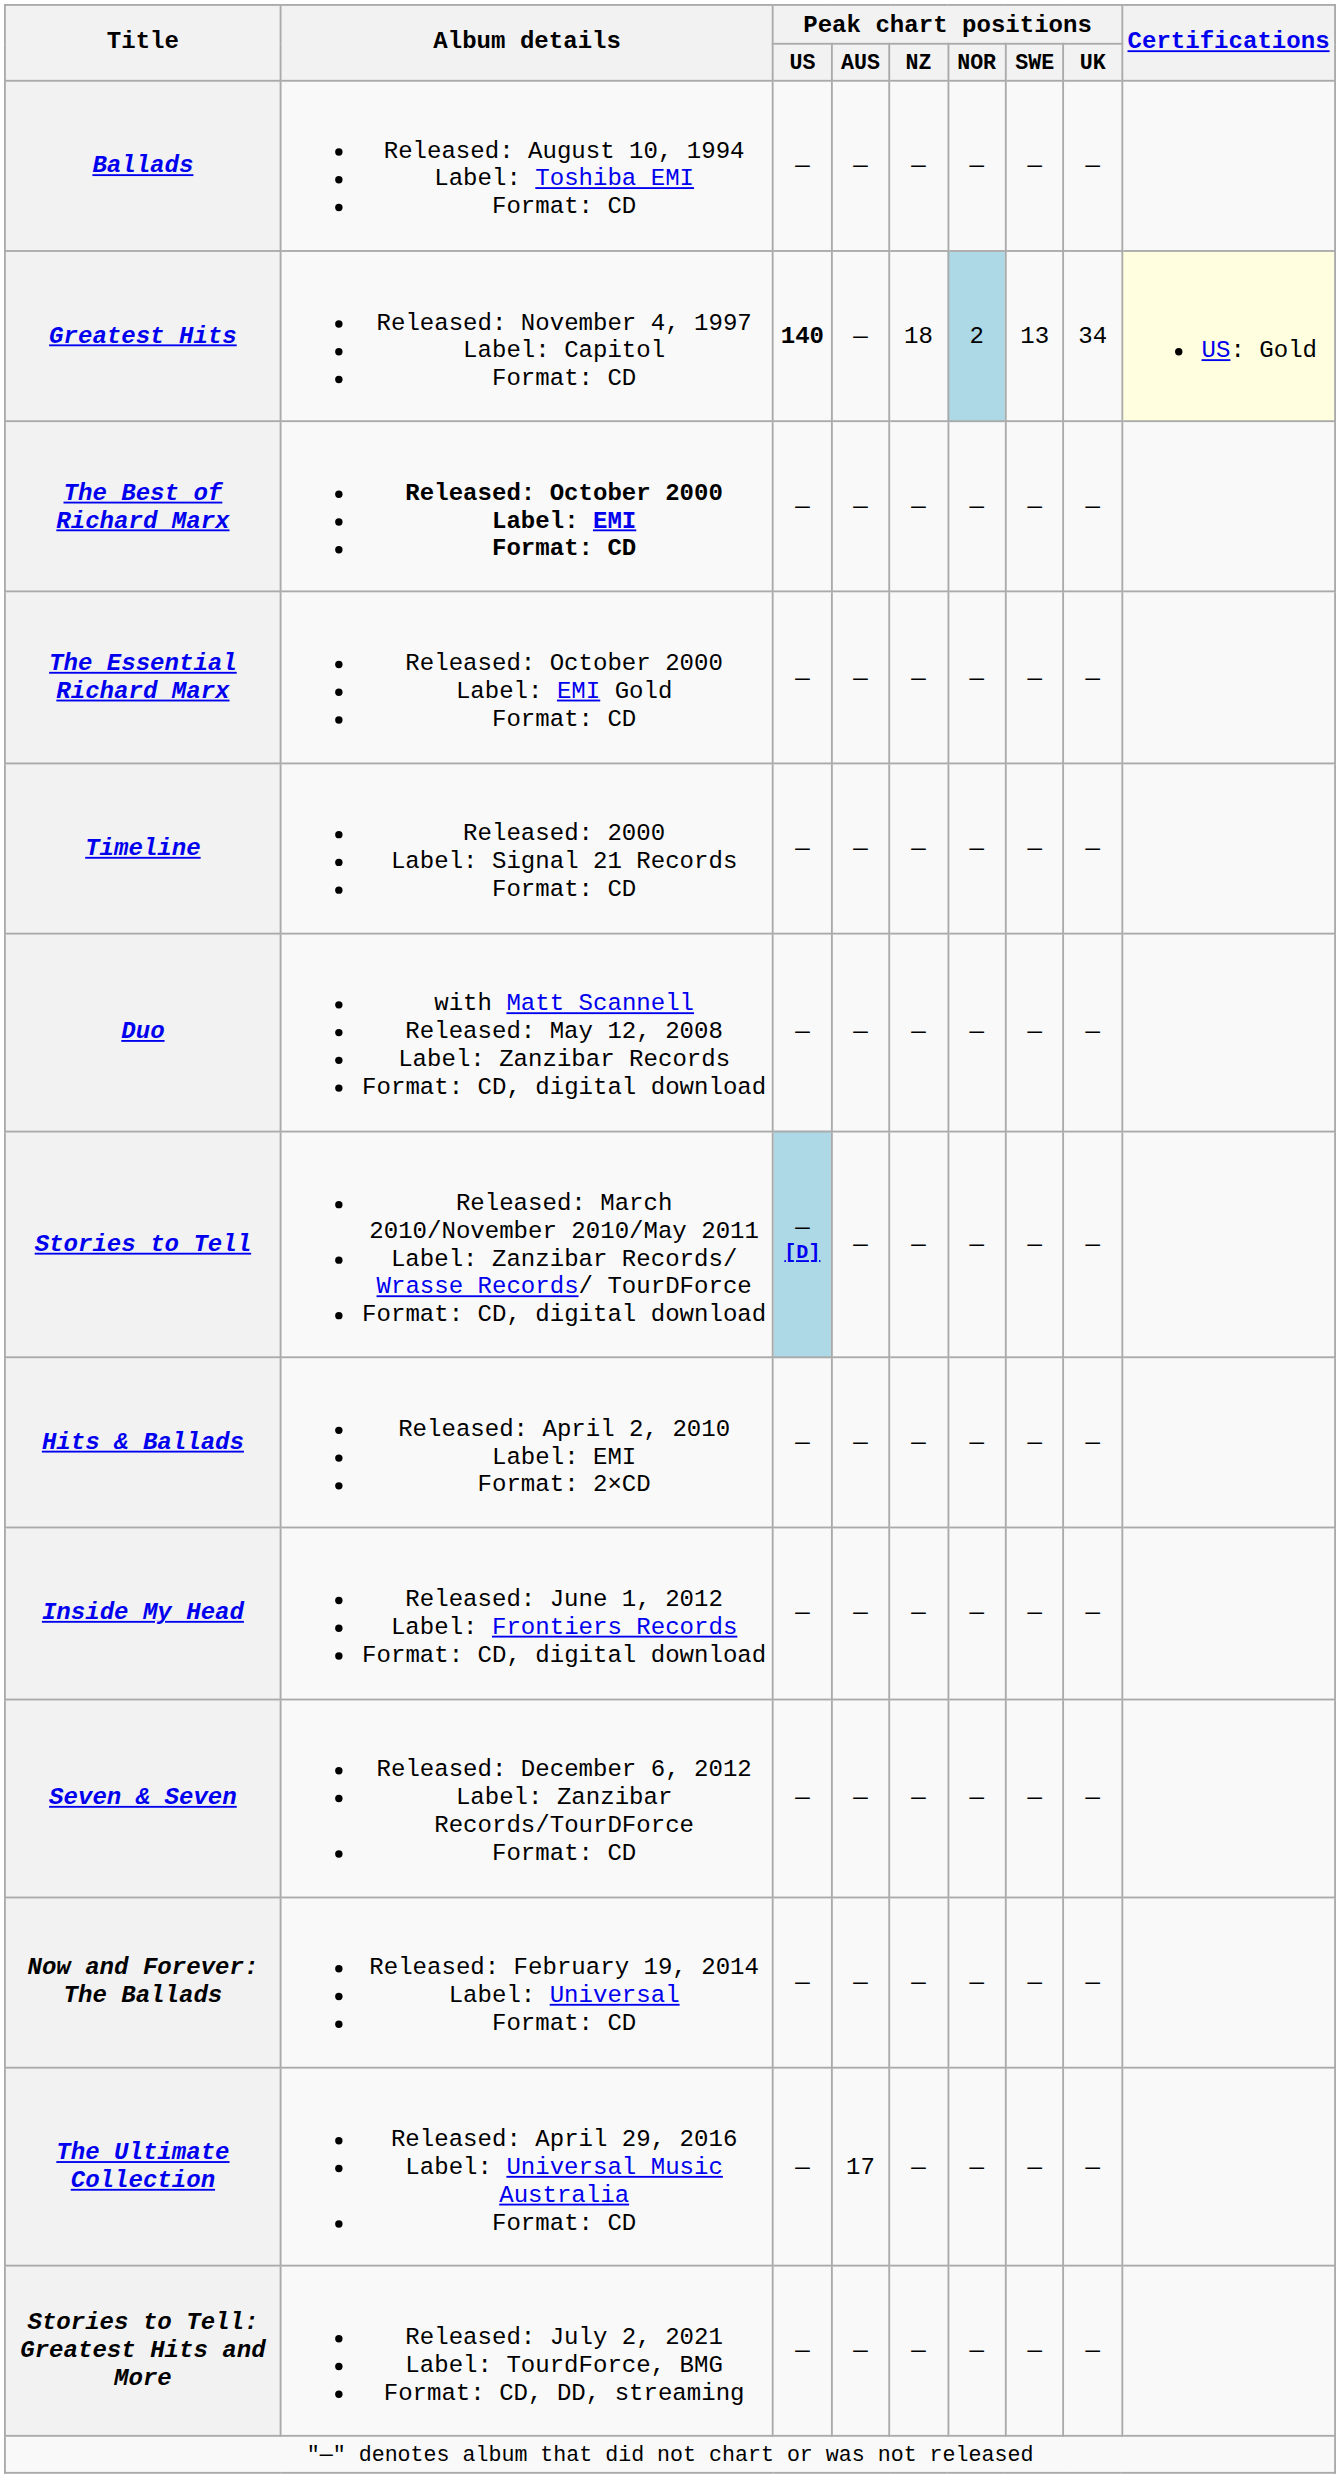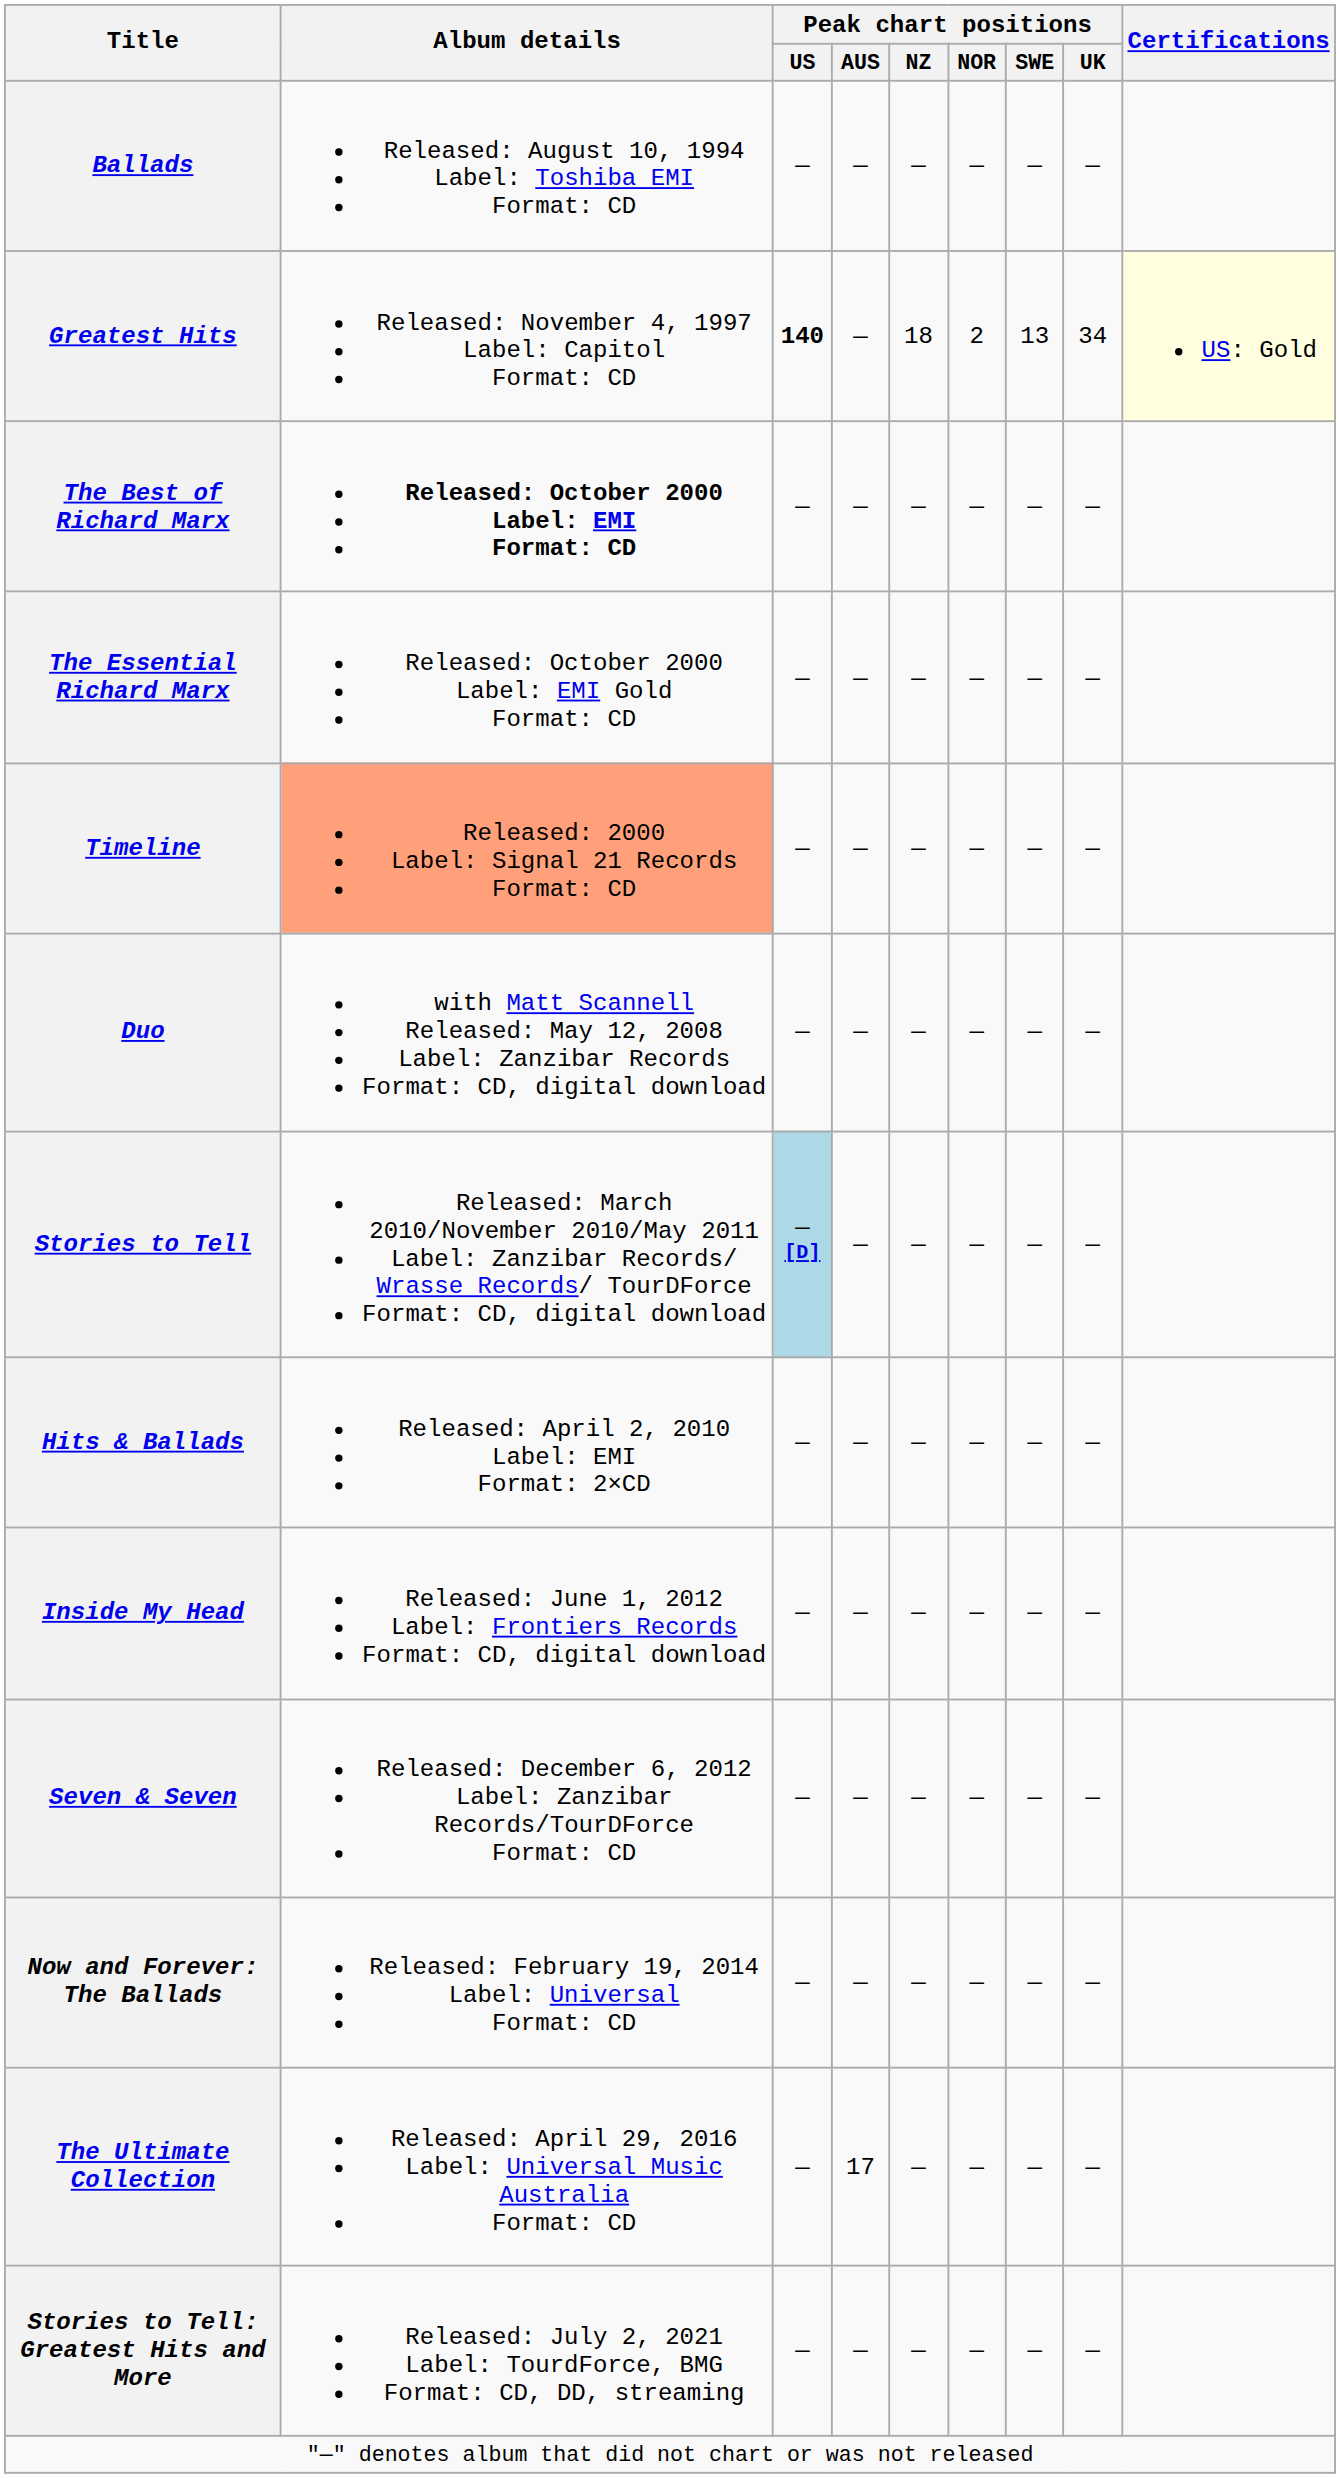(977, 336) lightblue background -> (977, 336) no background
(527, 862) no background -> (527, 862) lightsalmon background
